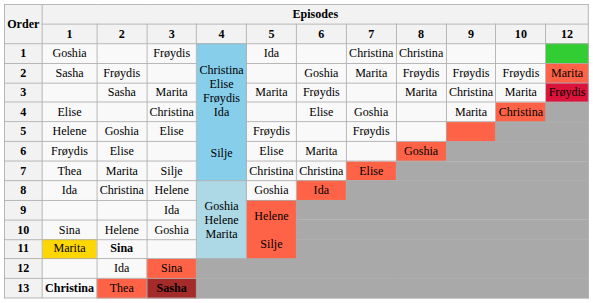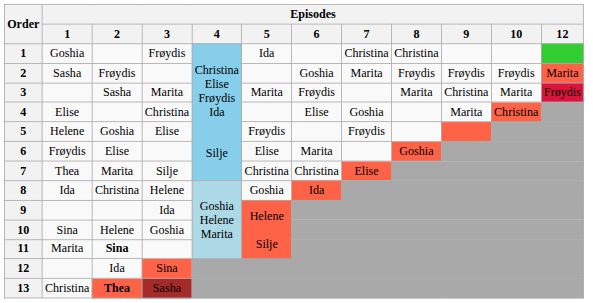(70, 248) gold background -> (67, 248) no background
(70, 288) bold -> (67, 288) normal
(122, 288) normal -> (117, 288) bold
(172, 288) bold -> (167, 288) normal
